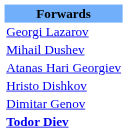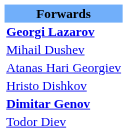(47, 31) normal -> (50, 31) bold
(46, 103) normal -> (48, 103) bold
(37, 121) bold -> (36, 121) normal
